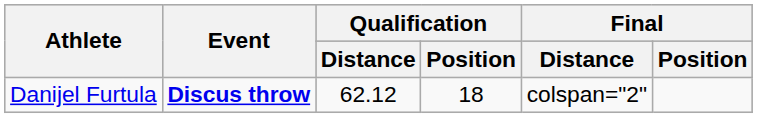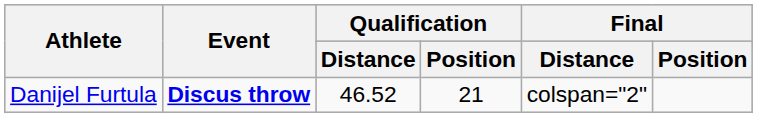(368, 95) 62.12 -> (368, 95) 46.52
(471, 95) 18 -> (471, 95) 21
